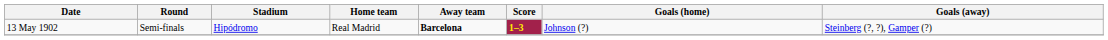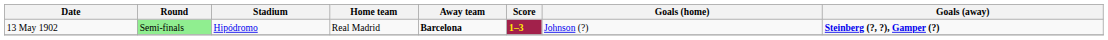(162, 27) no background -> (162, 27) lightgreen background
(878, 27) normal -> (882, 27) bold
